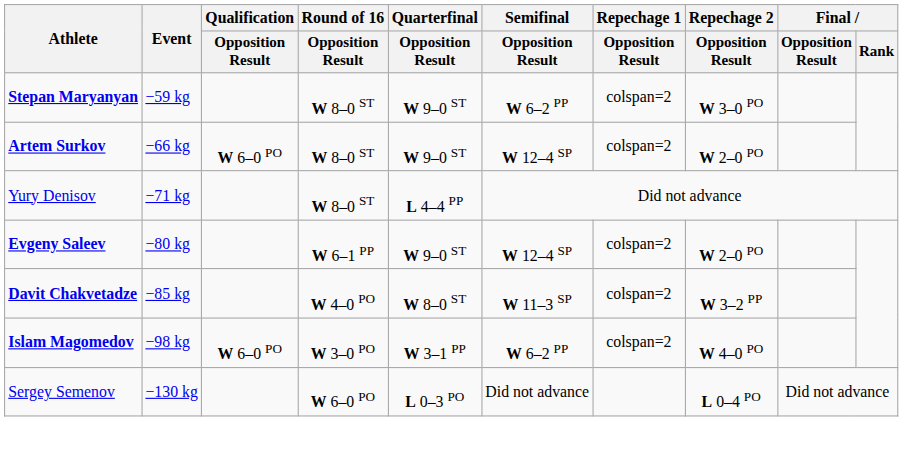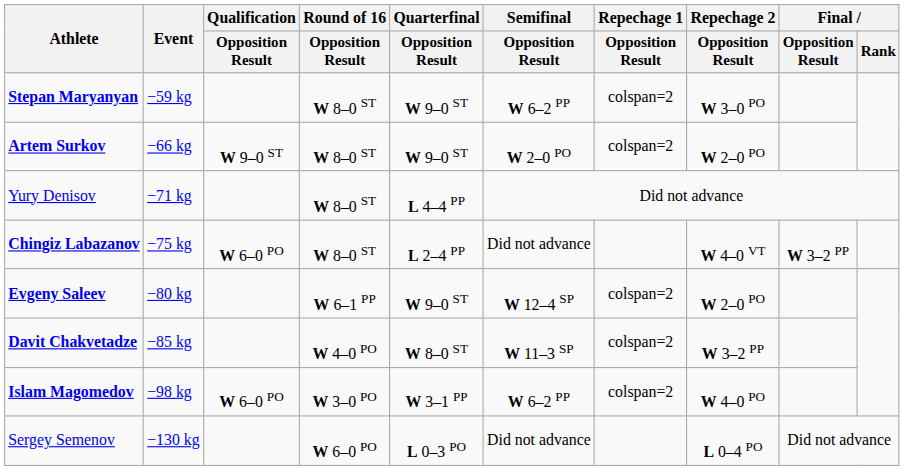(250, 156) W 6–0 PO -> (252, 156) W 9–0 ST
(537, 156) W 12–4 SP -> (539, 156) W 2–0 PO
+ row: (74, 244)
